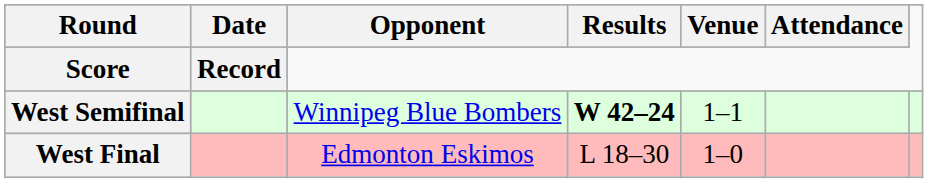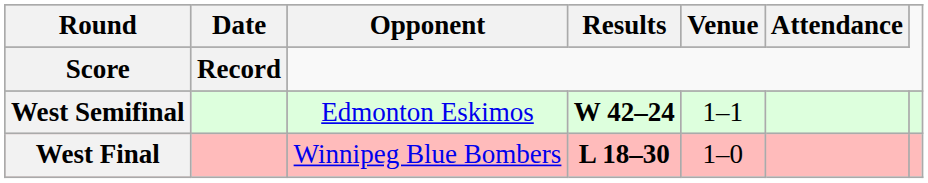(428, 111) Winnipeg Blue Bombers -> (428, 111) Edmonton Eskimos
(428, 154) Edmonton Eskimos -> (428, 154) Winnipeg Blue Bombers
(624, 154) normal -> (624, 154) bold
